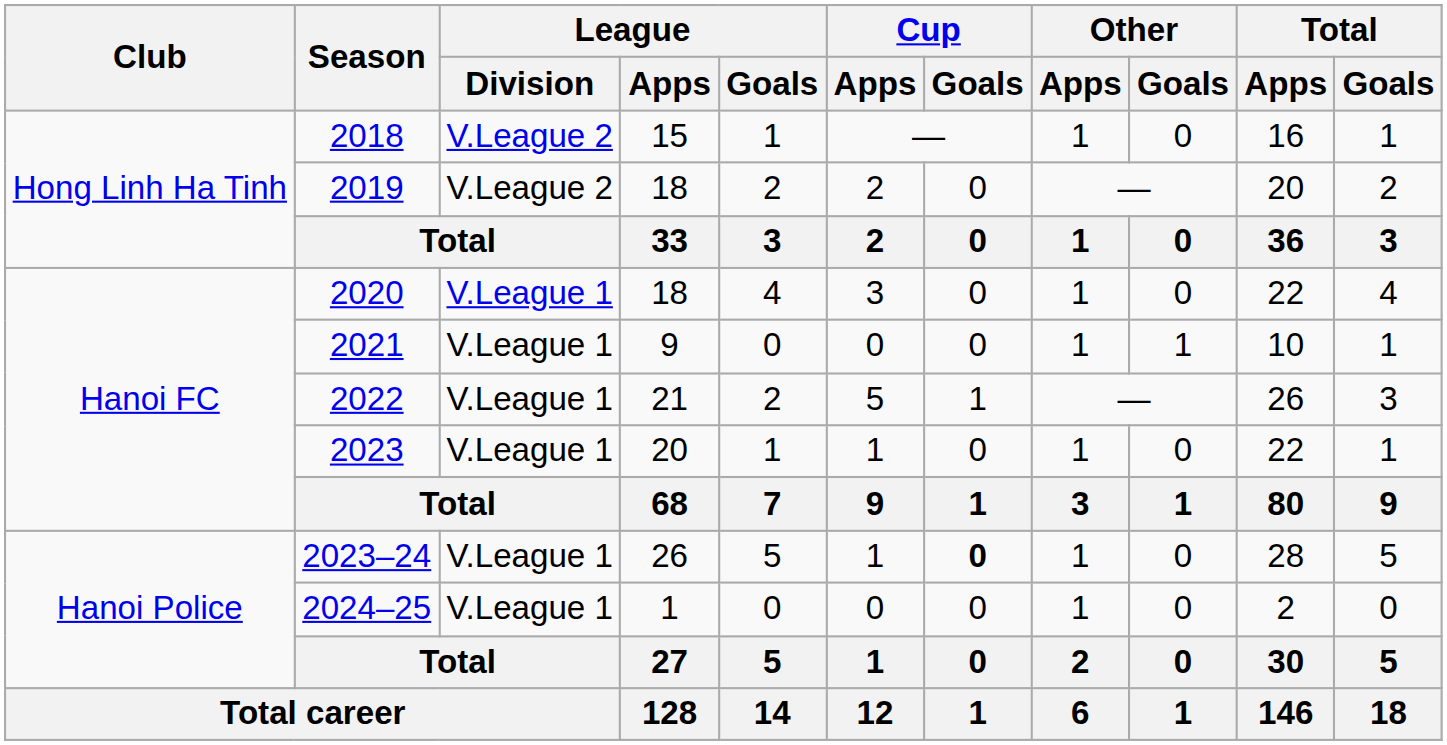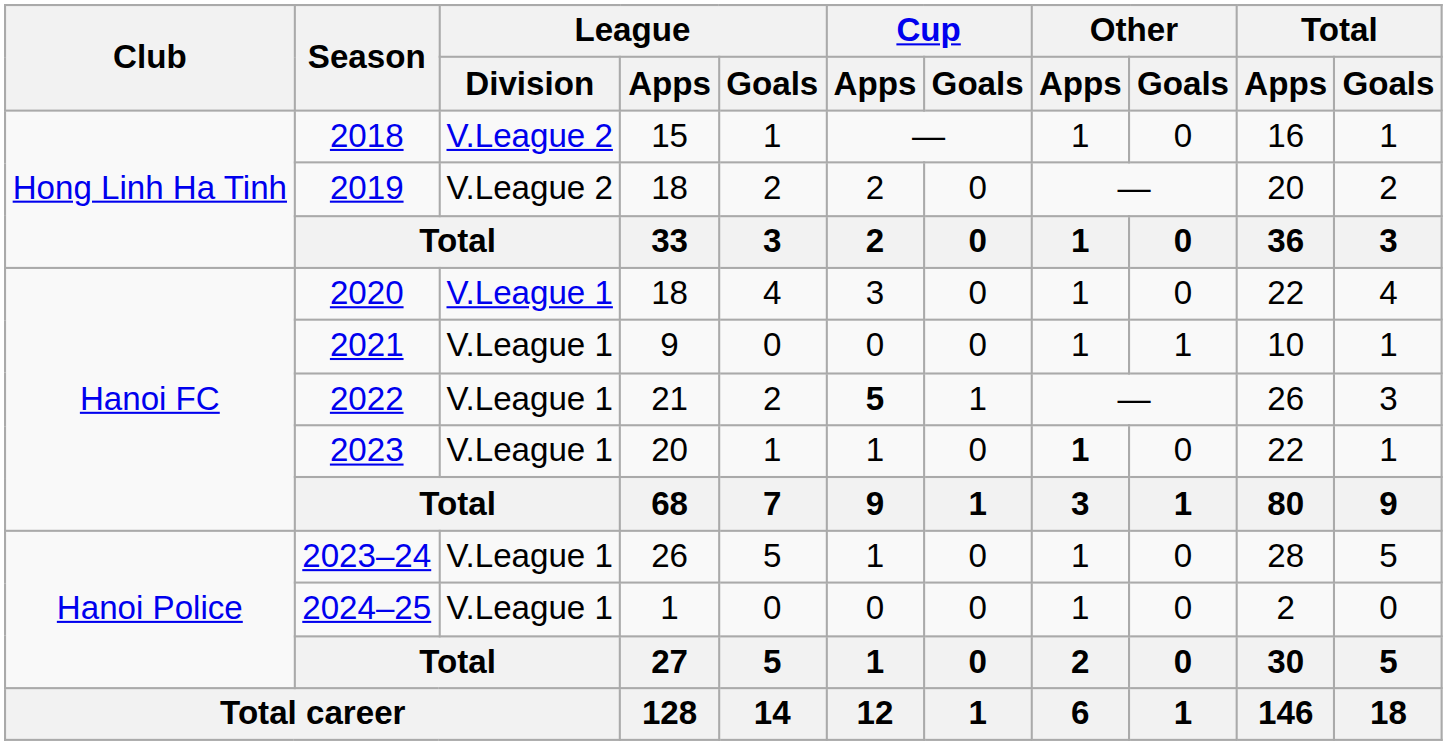(875, 398) normal -> (875, 398) bold
(1080, 450) normal -> (1080, 450) bold
(978, 556) bold -> (978, 556) normal
